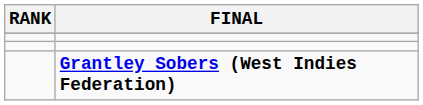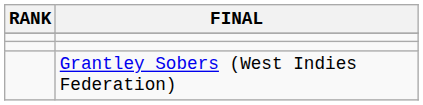(208, 75) bold -> (208, 75) normal
